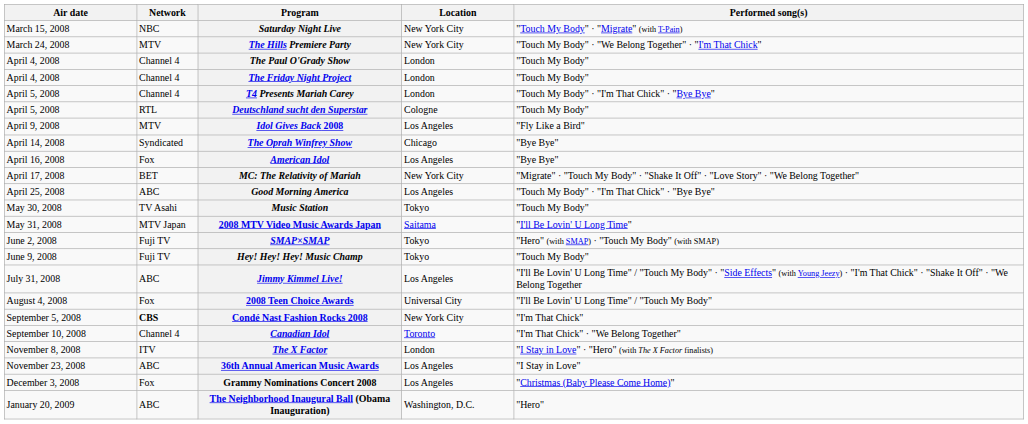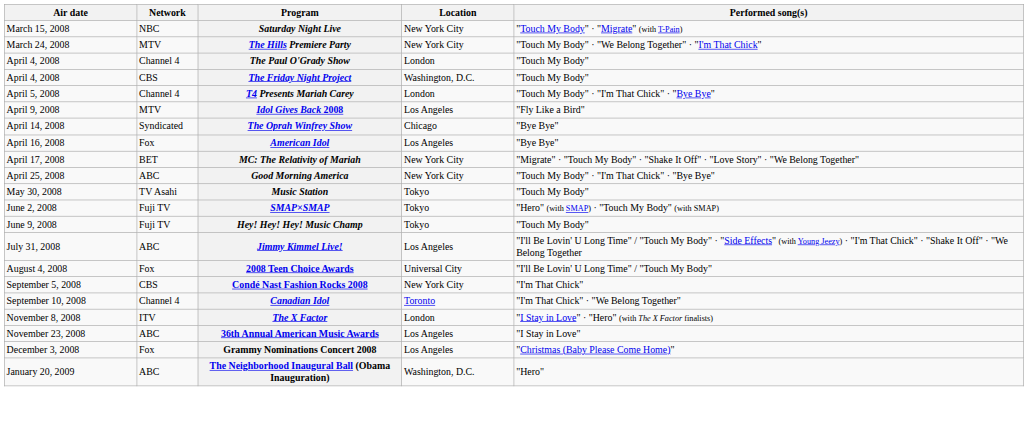(159, 77) Channel 4 -> (148, 77) CBS
(419, 77) London -> (439, 77) Washington, D.C.
- row: (300, 110)
(429, 192) Los Angeles -> (434, 175) New York City
- row: (300, 224)
(149, 317) bold -> (148, 285) normal
